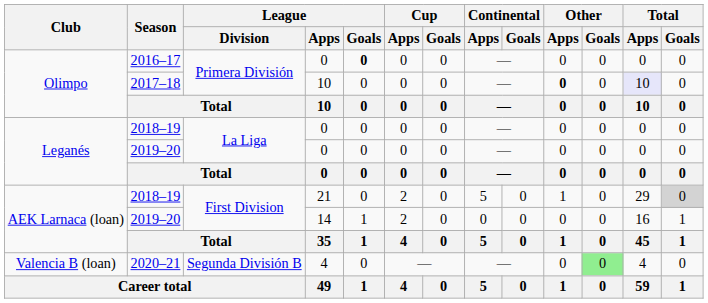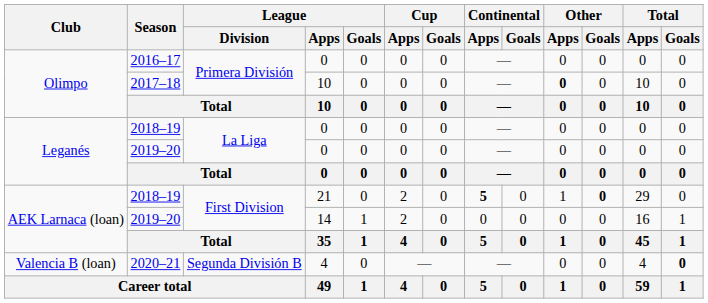(364, 60) bold -> (364, 60) normal
(642, 83) lavender background -> (642, 83) no background
(483, 196) normal -> (483, 196) bold
(603, 196) normal -> (603, 196) bold
(682, 196) lightgrey background -> (682, 196) no background
(603, 264) lightgreen background -> (603, 264) no background
(682, 264) normal -> (682, 264) bold
